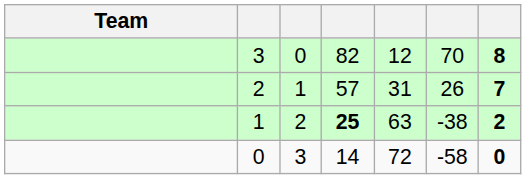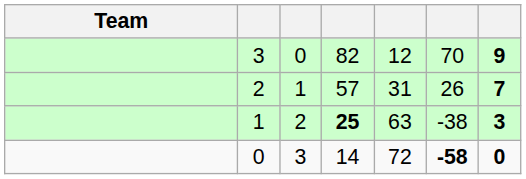(499, 55) 8 -> (499, 55) 9
(499, 122) 2 -> (499, 122) 3
(452, 156) normal -> (452, 156) bold
